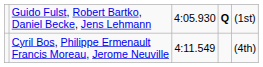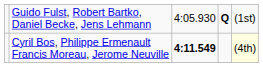(195, 48) normal -> (195, 48) bold
(245, 48) no background -> (245, 48) lightyellow background
